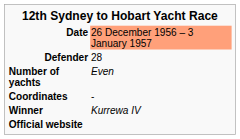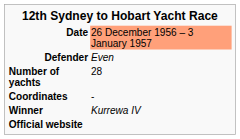(97, 57) 28 -> (102, 57) Even
(102, 71) Even -> (97, 71) 28
